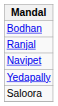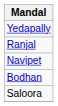(24, 28) Bodhan -> (29, 28) Yedapally
(29, 77) Yedapally -> (24, 77) Bodhan
